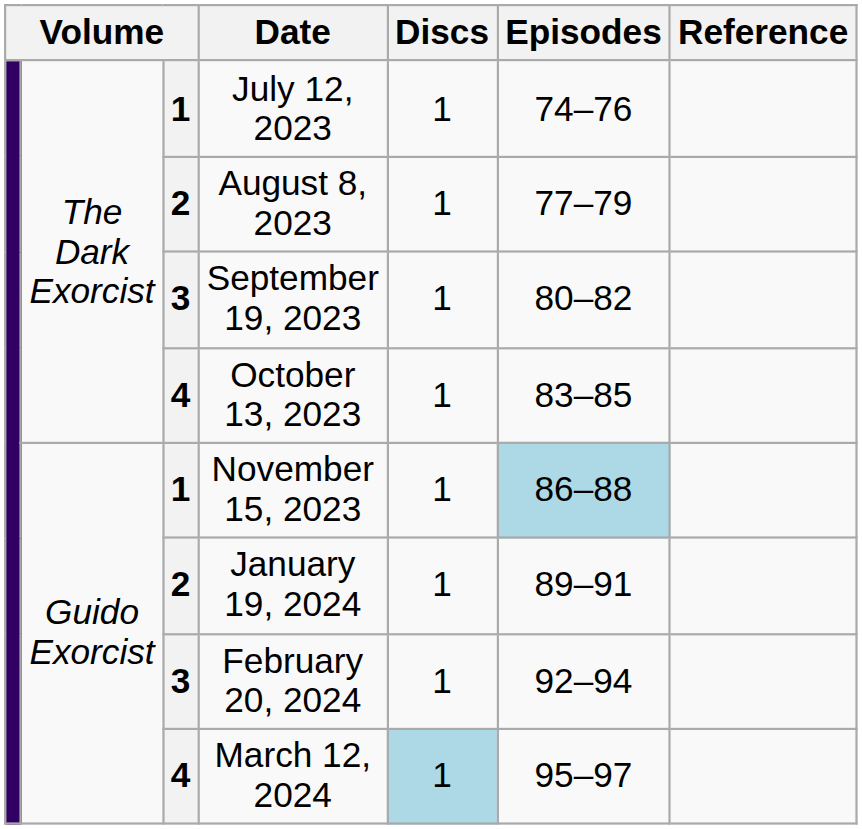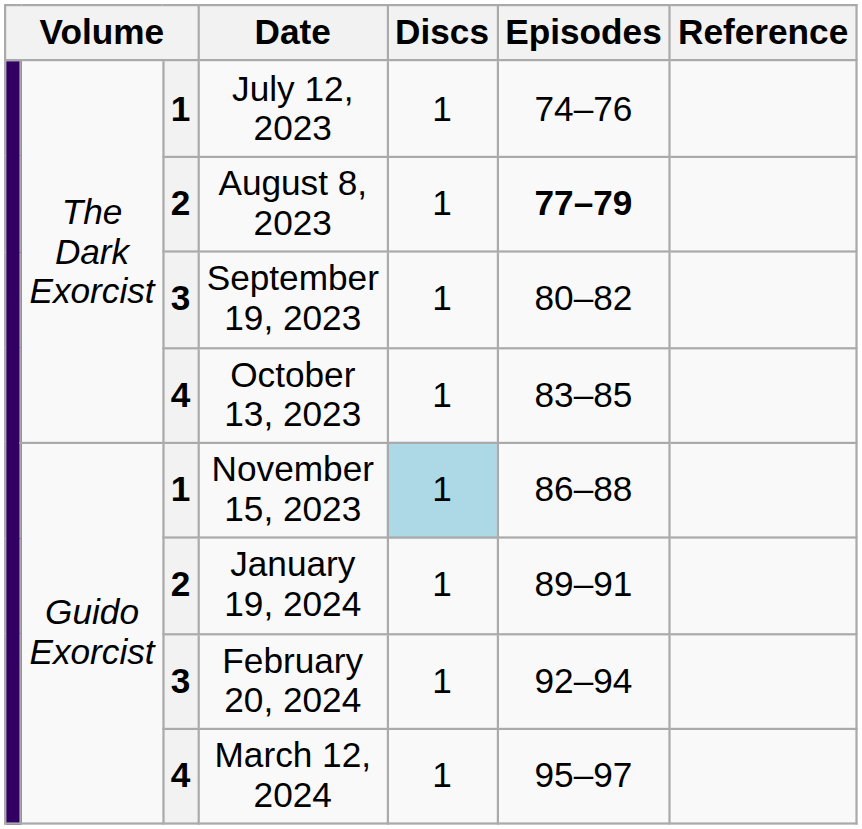(583, 203) normal -> (583, 203) bold
(442, 489) no background -> (442, 489) lightblue background
(583, 489) lightblue background -> (583, 489) no background
(442, 776) lightblue background -> (442, 776) no background
